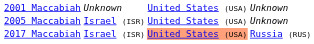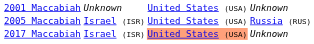(269, 21) Unknown -> (281, 21) Russia (RUS)
(281, 34) Russia (RUS) -> (269, 34) Unknown
